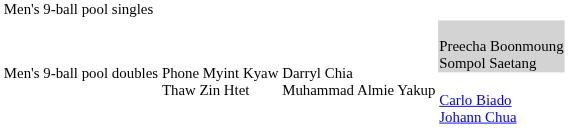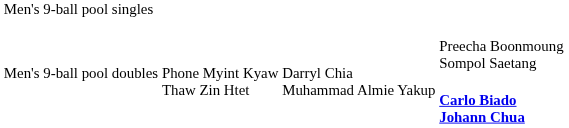(501, 54) lightgrey background -> (501, 54) no background
(478, 108) normal -> (482, 108) bold
